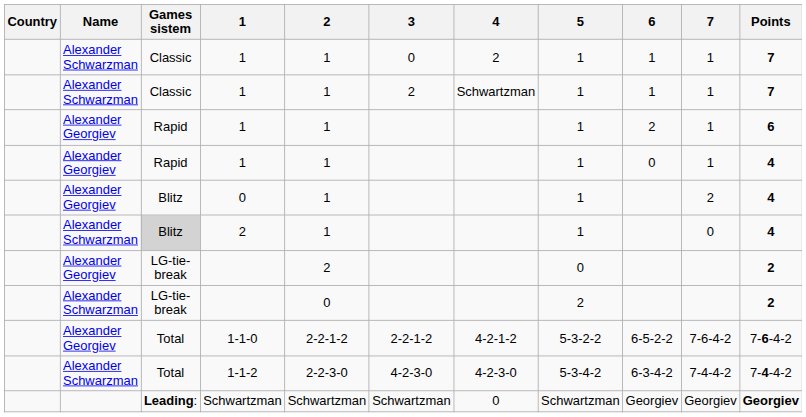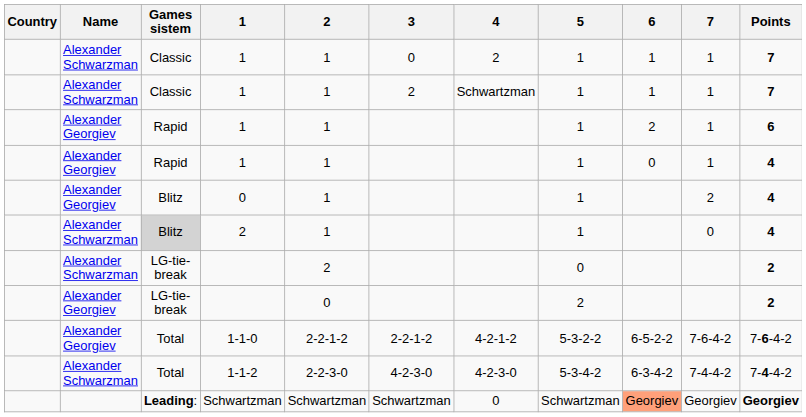(92, 268) Alexander Georgiev -> (100, 268) Alexander Schwarzman
(100, 303) Alexander Schwarzman -> (92, 303) Alexander Georgiev
(652, 401) no background -> (652, 401) lightsalmon background
